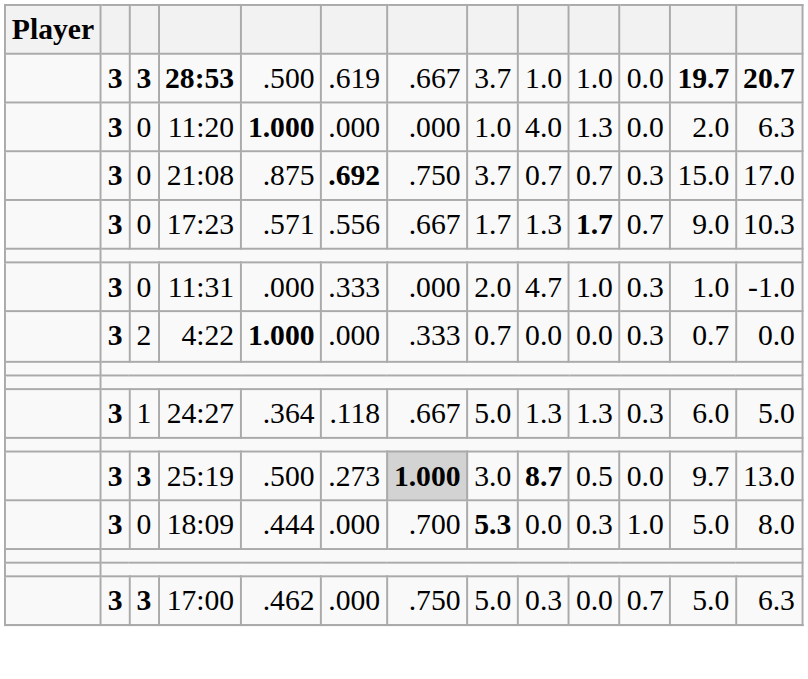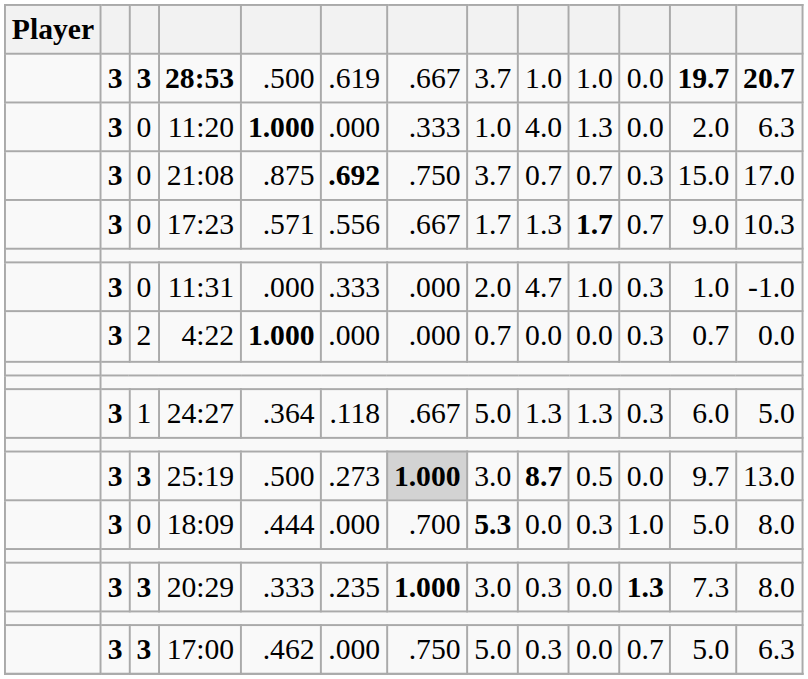(435, 126) .000 -> (435, 126) .333
(435, 336) .333 -> (435, 336) .000
+ row: (144, 586)
